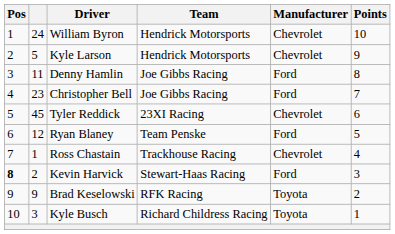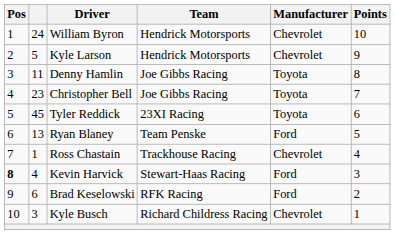(285, 73) Ford -> (290, 73) Toyota
(285, 93) Ford -> (290, 93) Toyota
(298, 113) Chevrolet -> (290, 113) Toyota
(38, 133) 12 -> (38, 133) 13
(35, 173) 2 -> (35, 173) 4
(35, 193) 9 -> (35, 193) 6
(290, 193) Toyota -> (285, 193) Ford
(290, 213) Toyota -> (298, 213) Chevrolet
